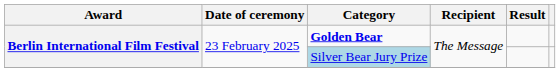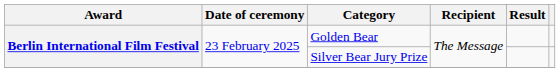(346, 36) bold -> (344, 36) normal
(369, 57) lightblue background -> (369, 57) no background
